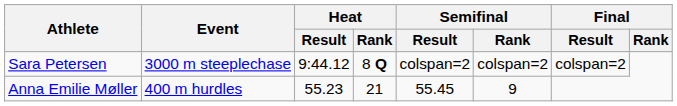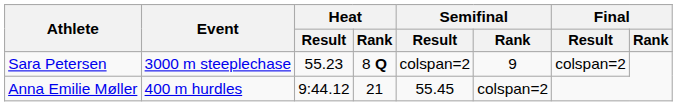(324, 64) 9:44.12 -> (324, 64) 55.23
(513, 64) colspan=2 -> (513, 64) 9
(324, 89) 55.23 -> (324, 89) 9:44.12
(513, 89) 9 -> (513, 89) colspan=2
